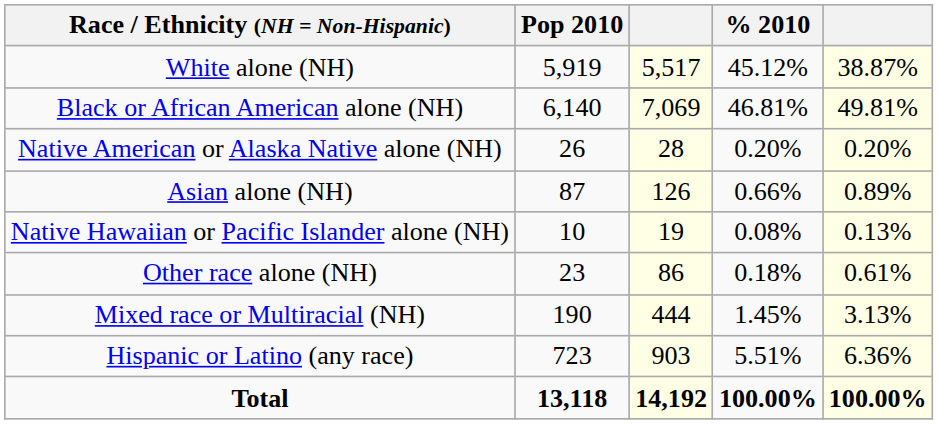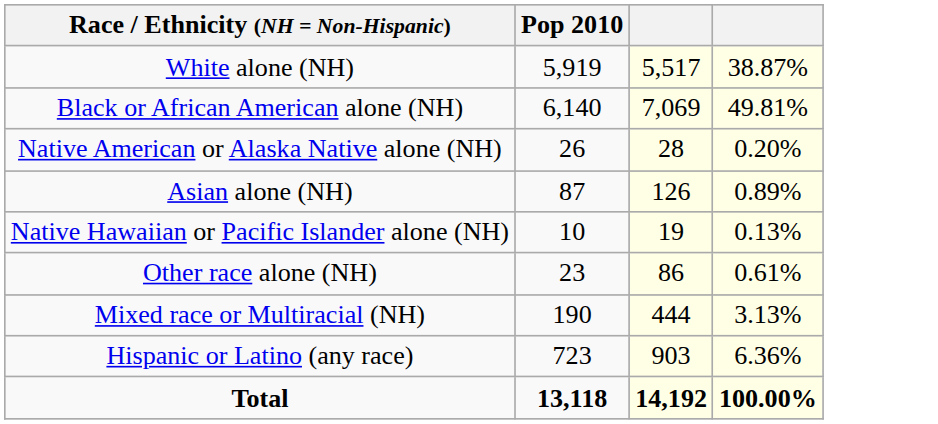- column: (768, 25)
